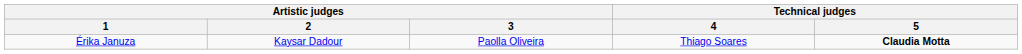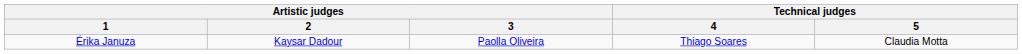(916, 41) bold -> (916, 41) normal
